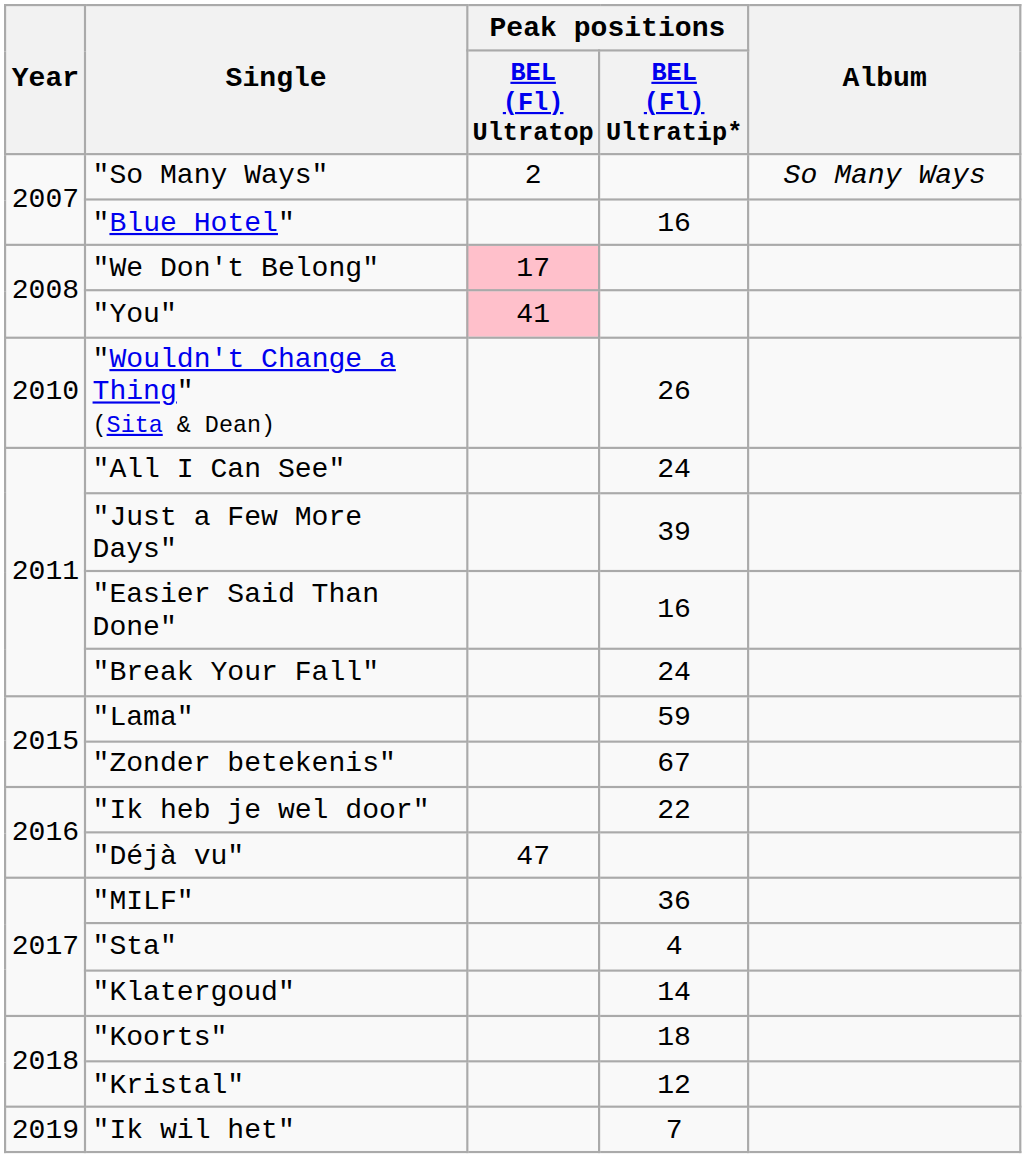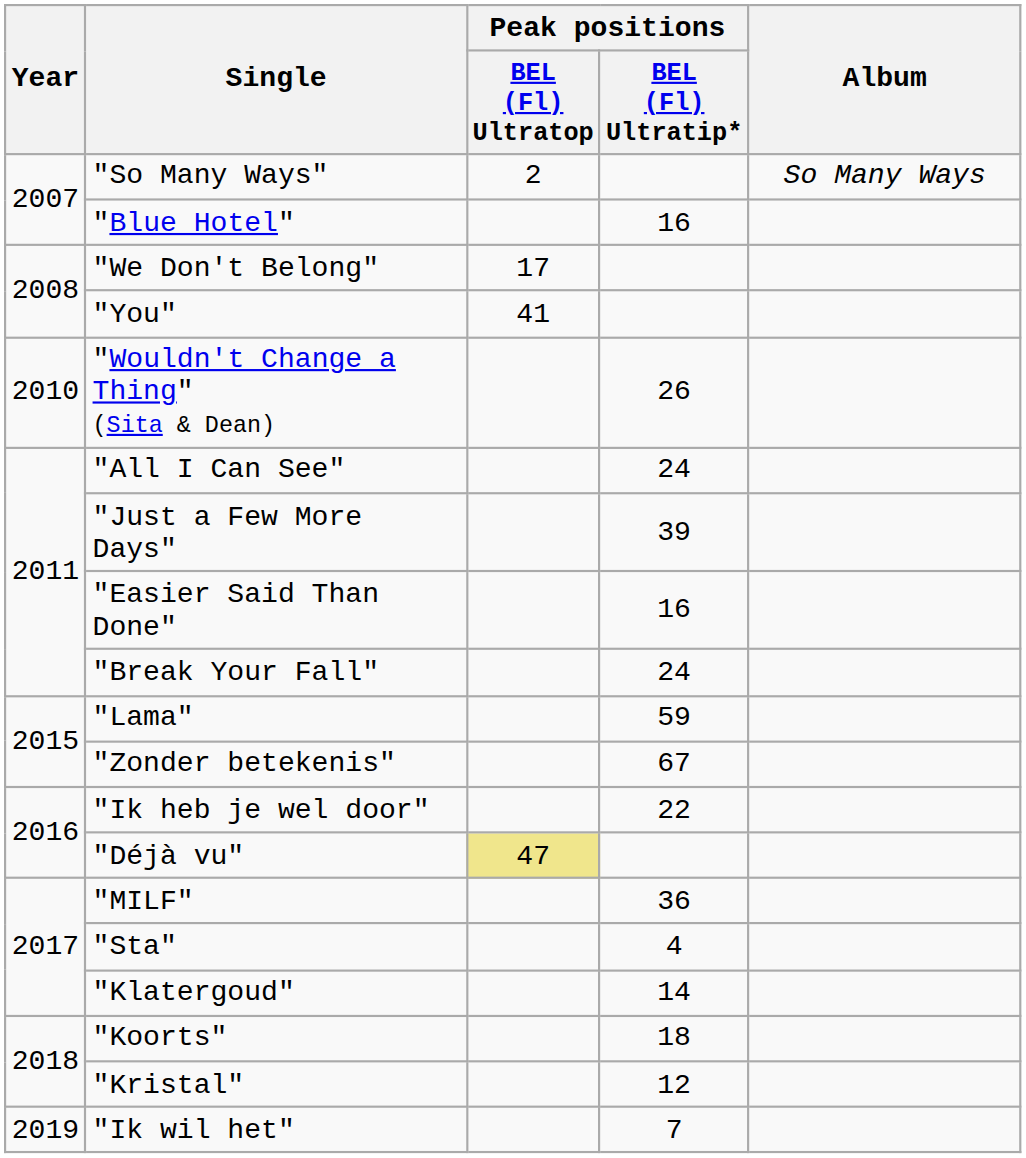(533, 268) pink background -> (533, 268) no background
(533, 314) pink background -> (533, 314) no background
(533, 855) no background -> (533, 855) khaki background
